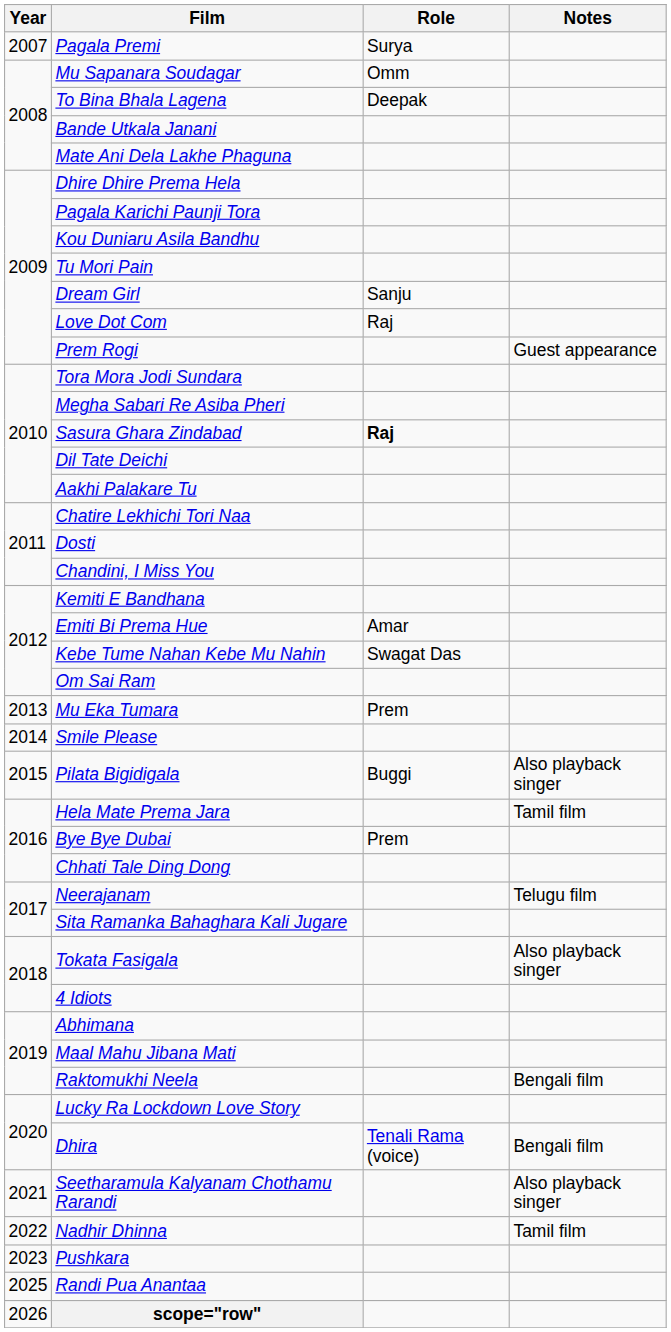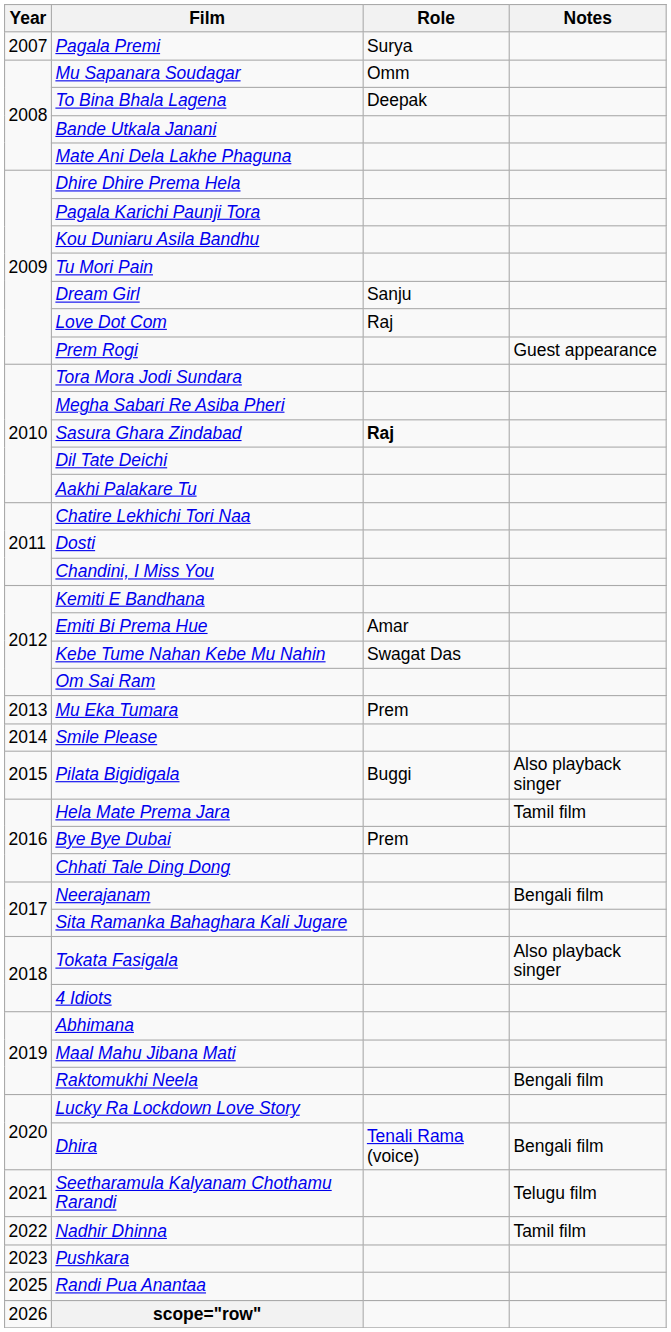(555, 895) Telugu film -> (559, 895) Bengali film
(567, 1193) Also playback singer -> (555, 1193) Telugu film
